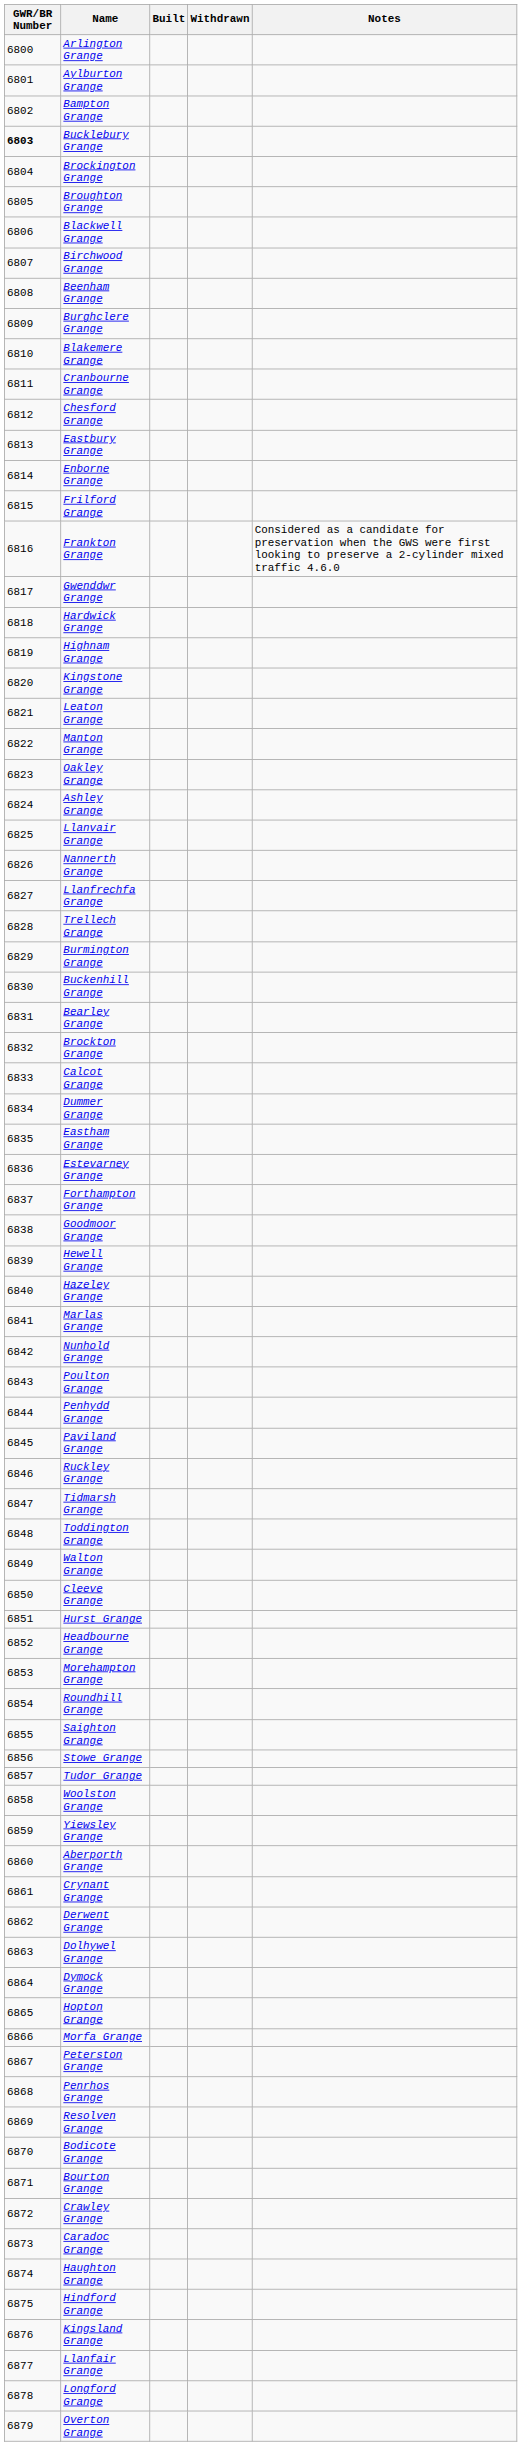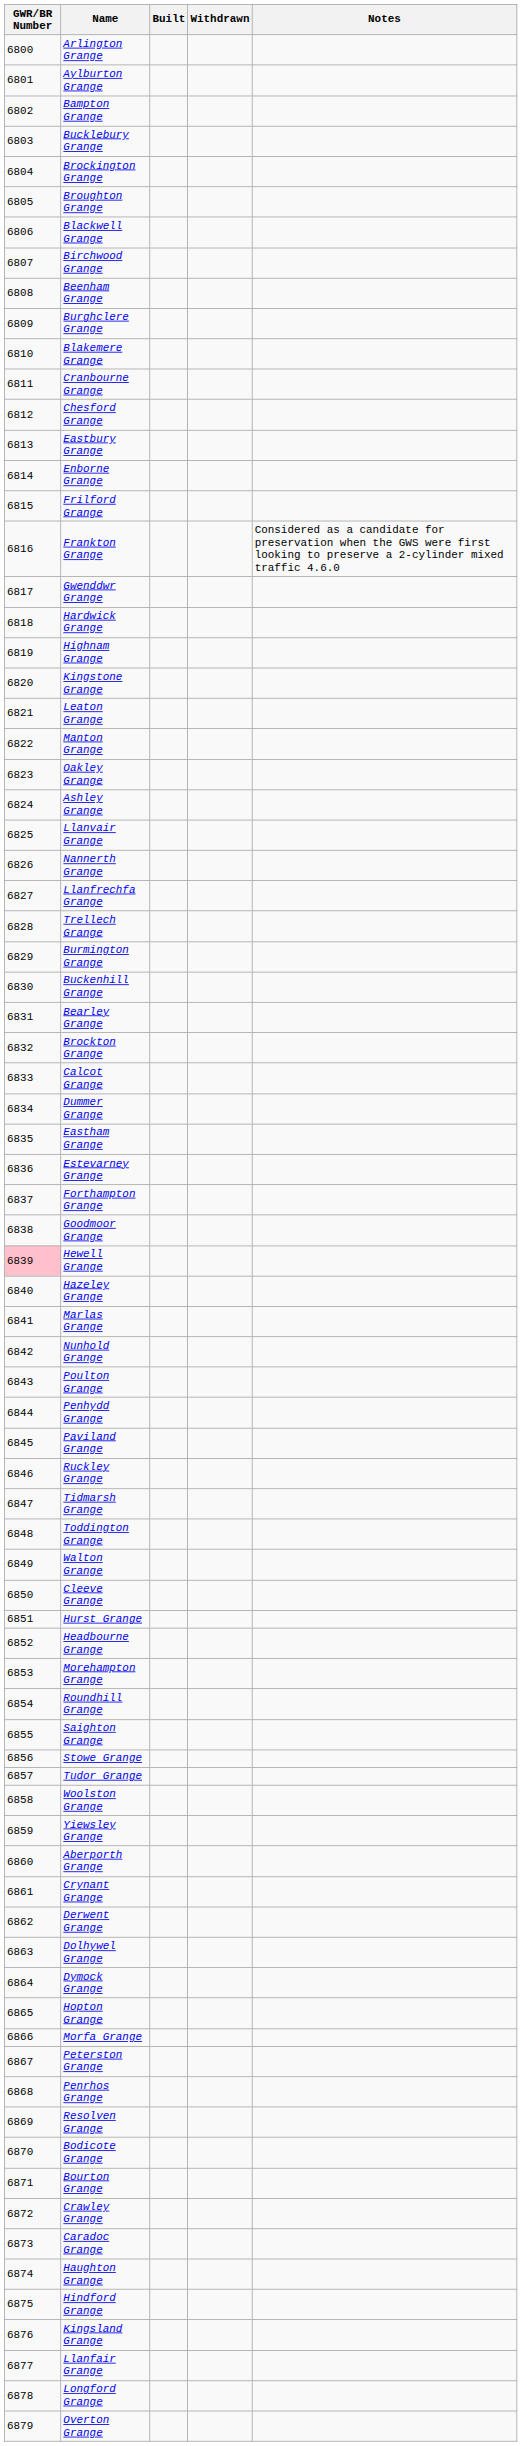(20, 141) bold -> (20, 141) normal
(20, 1261) no background -> (20, 1261) pink background
